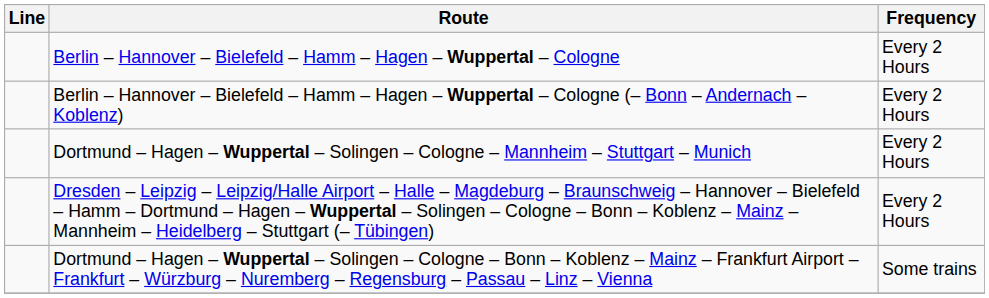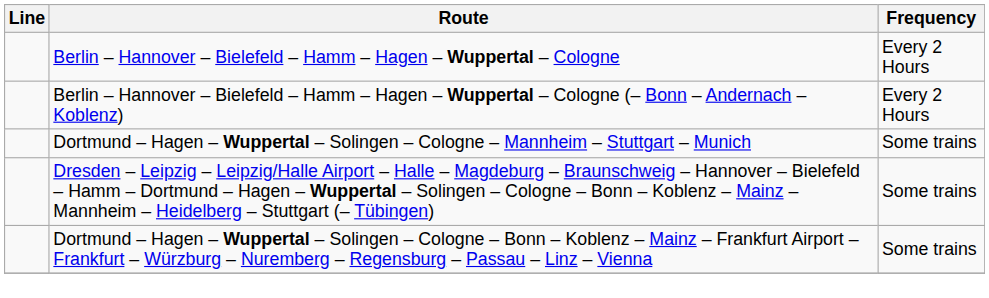(912, 153) Every 2 Hours -> (929, 143) Some trains
(912, 211) Every 2 Hours -> (929, 191) Some trains
